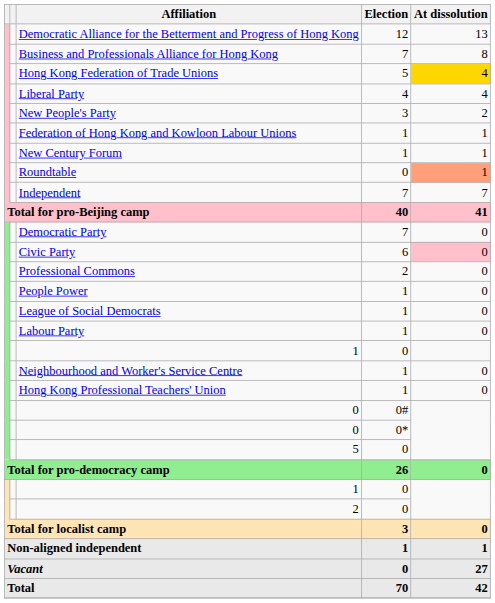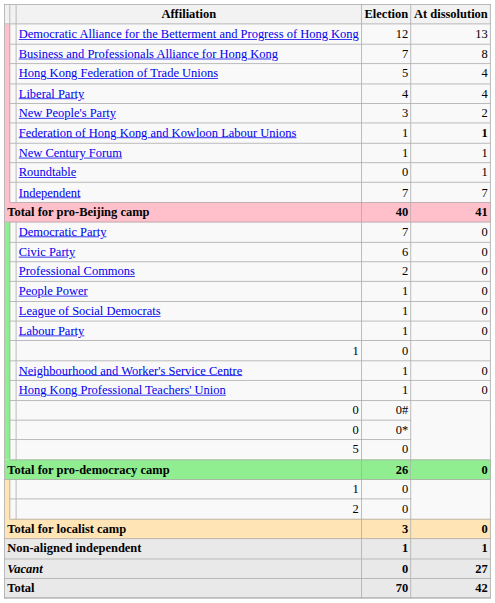(485, 73) gold background -> (485, 73) no background
(485, 133) normal -> (485, 133) bold
(485, 172) lightsalmon background -> (485, 172) no background
(485, 251) pink background -> (485, 251) no background
